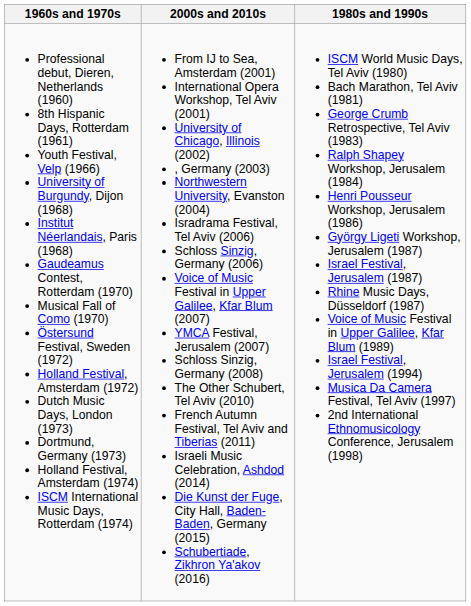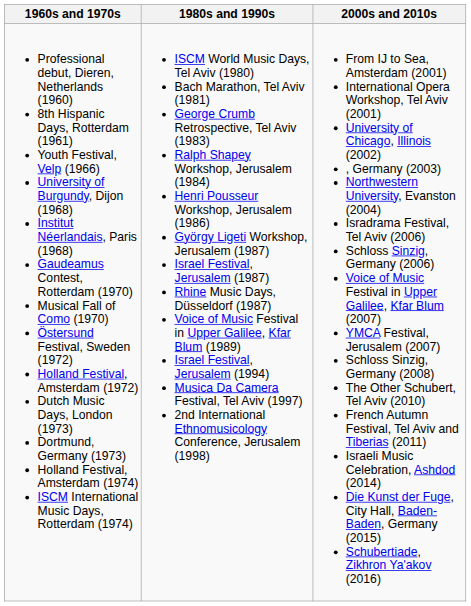columns swapped: (380, 14) <-> (218, 14)
